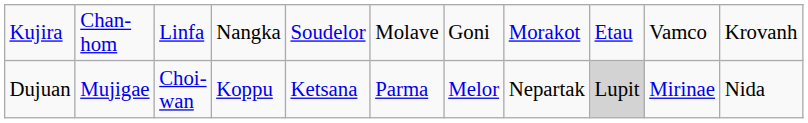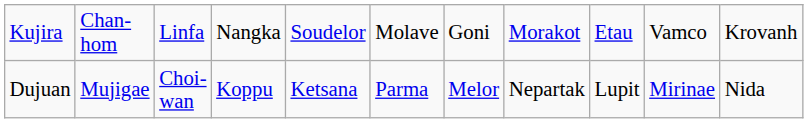(617, 89) lightgrey background -> (617, 89) no background
